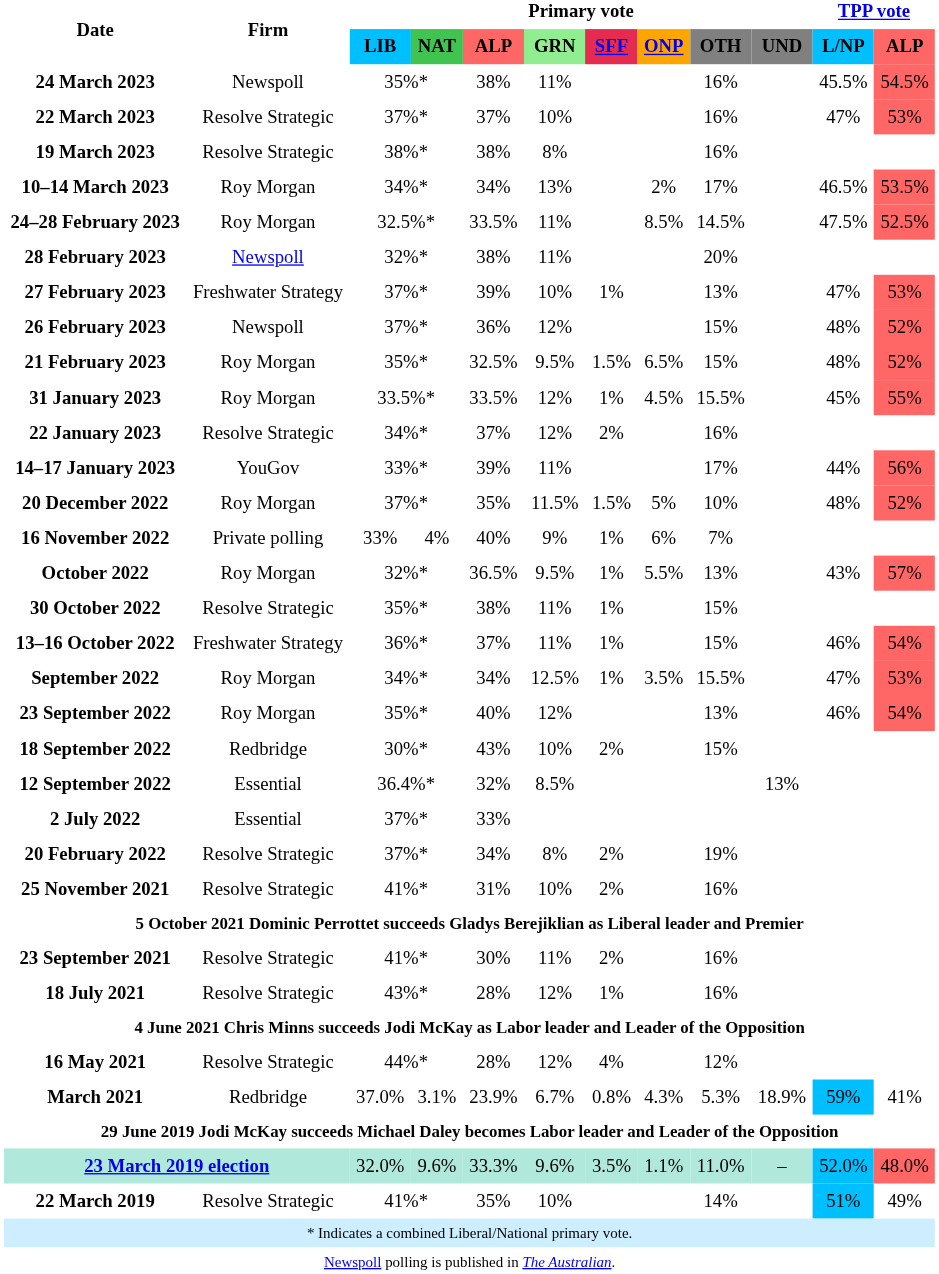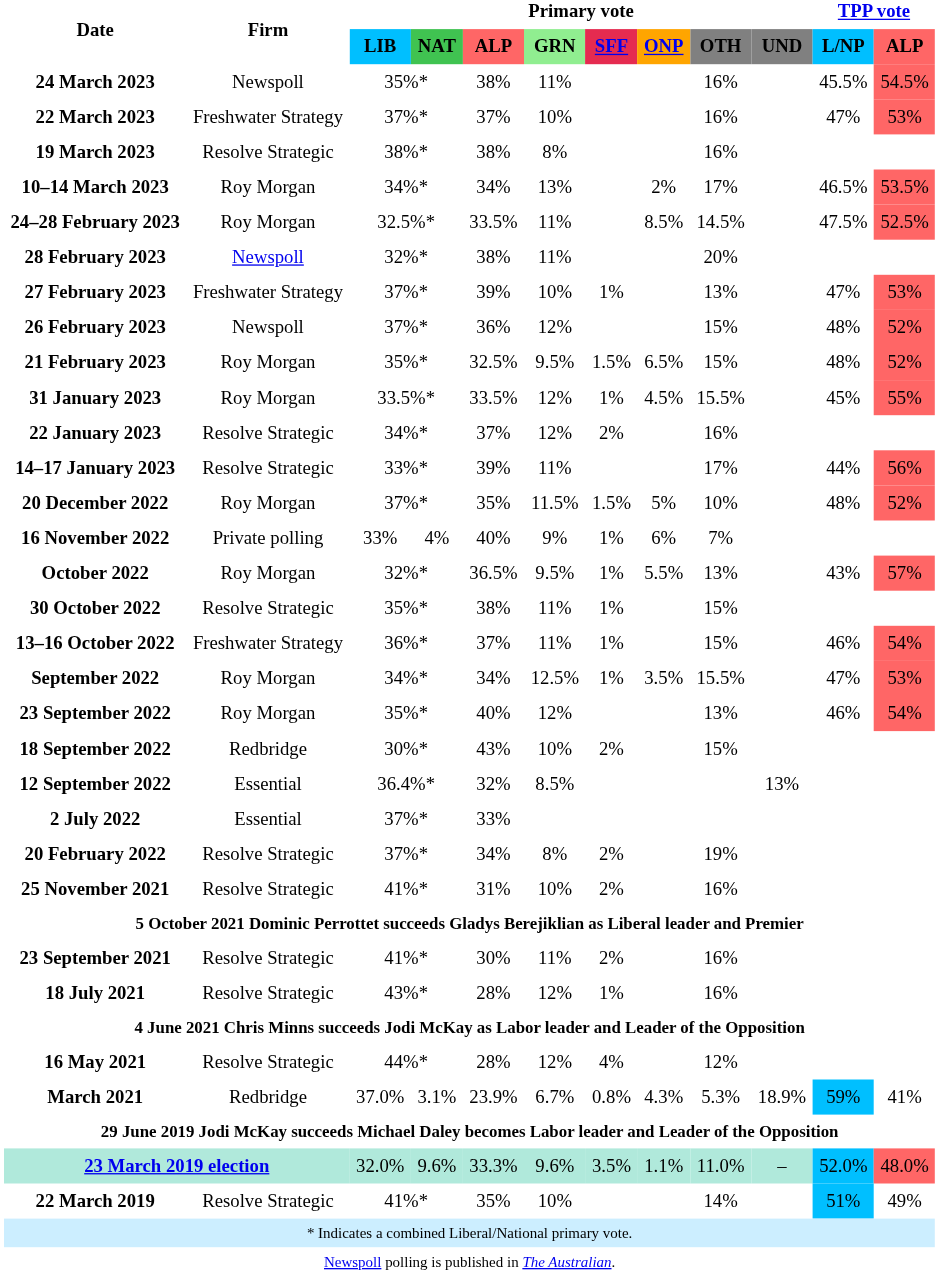(268, 116) Resolve Strategic -> (268, 116) Freshwater Strategy
(268, 467) YouGov -> (268, 467) Resolve Strategic
